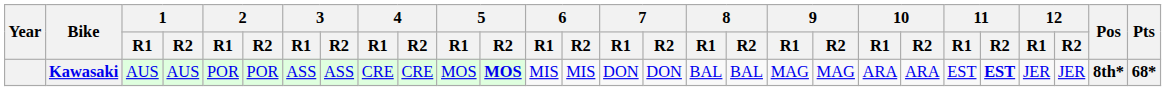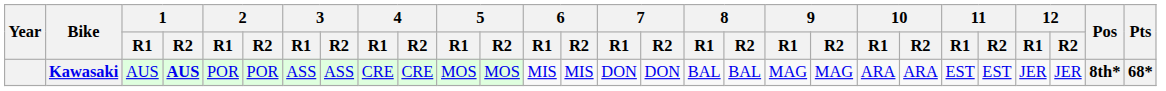(183, 72) normal -> (183, 72) bold
(503, 72) bold -> (502, 72) normal
(1000, 72) bold -> (997, 72) normal
